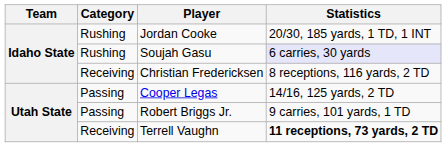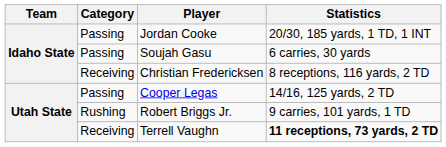(103, 34) Rushing -> (102, 34) Passing
(103, 53) Rushing -> (102, 53) Passing
(320, 53) lavender background -> (320, 53) no background
(102, 112) Passing -> (103, 112) Rushing
